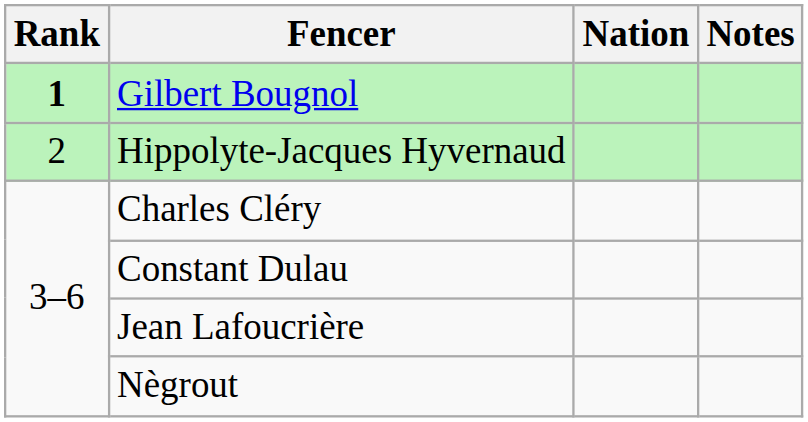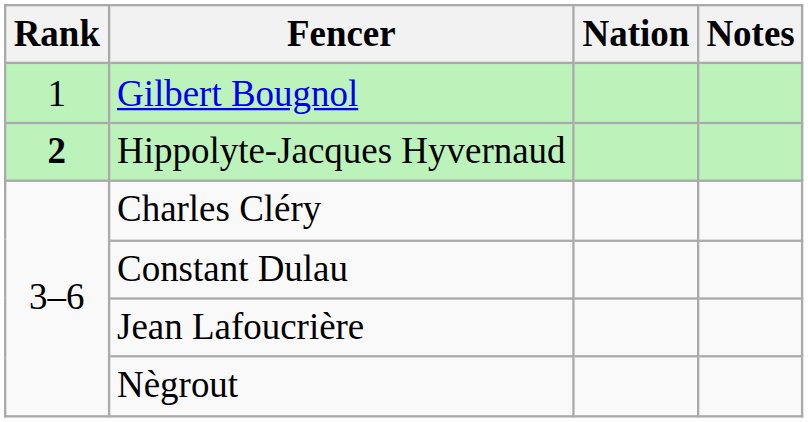(57, 92) bold -> (57, 92) normal
(57, 151) normal -> (57, 151) bold
